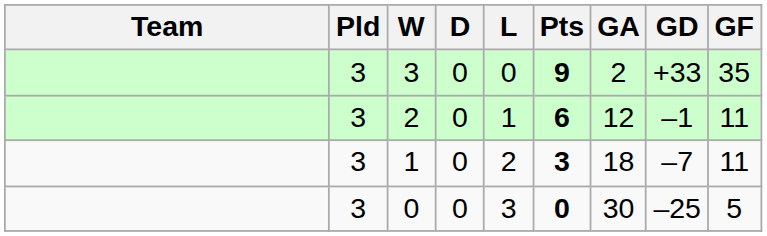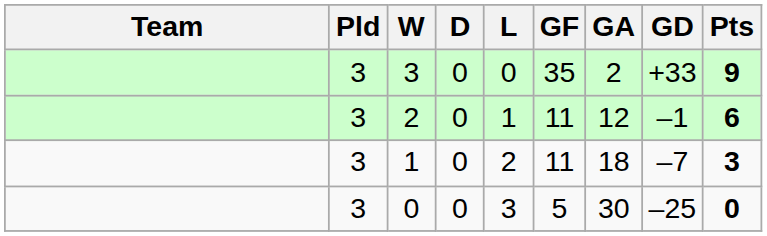columns swapped: (734, 27) <-> (562, 27)
